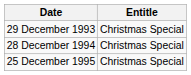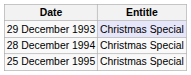(142, 29) no background -> (142, 29) lavender background
